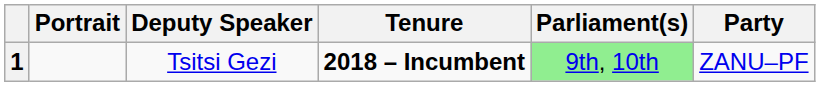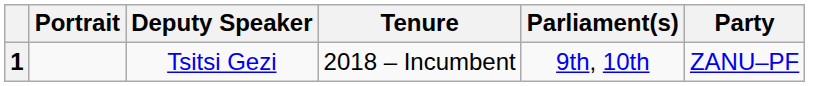(424, 61) bold -> (420, 61) normal
(612, 61) lightgreen background -> (603, 61) no background
